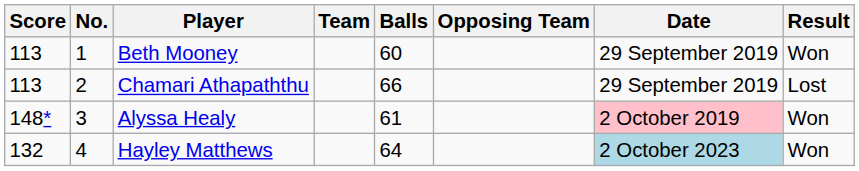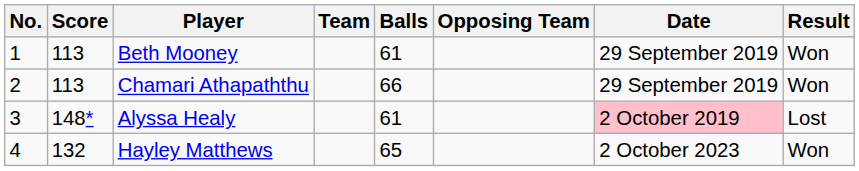columns swapped: (92, 21) <-> (38, 21)
(391, 53) 60 -> (391, 53) 61
(807, 85) Lost -> (808, 85) Won
(808, 118) Won -> (807, 118) Lost
(391, 150) 64 -> (391, 150) 65
(669, 150) lightblue background -> (669, 150) no background
